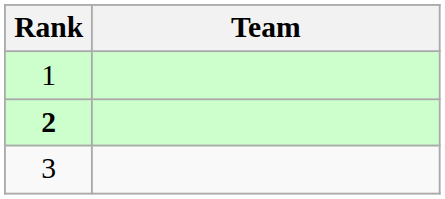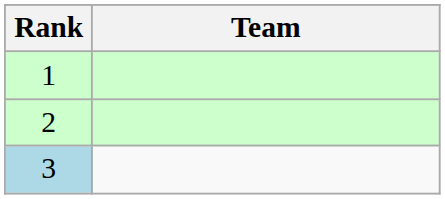(49, 121) bold -> (49, 121) normal
(49, 168) no background -> (49, 168) lightblue background
